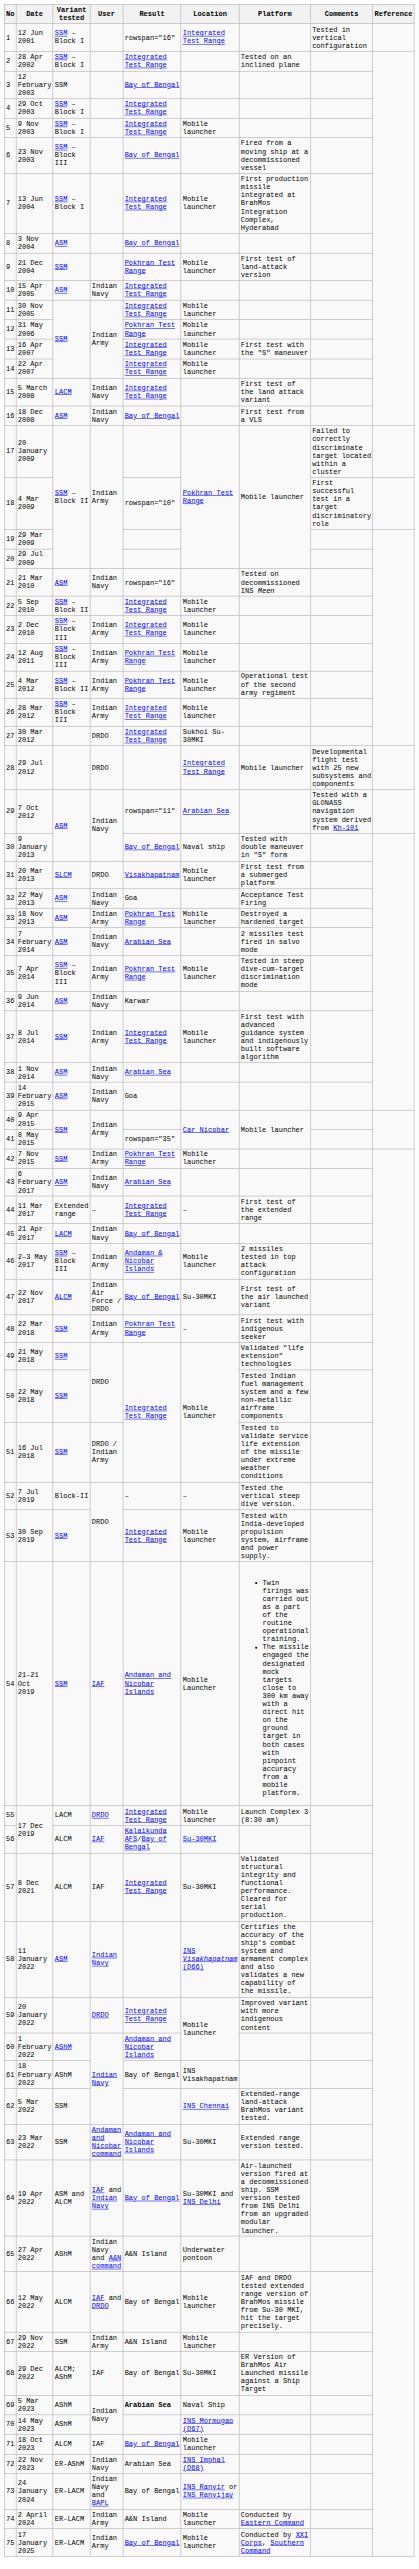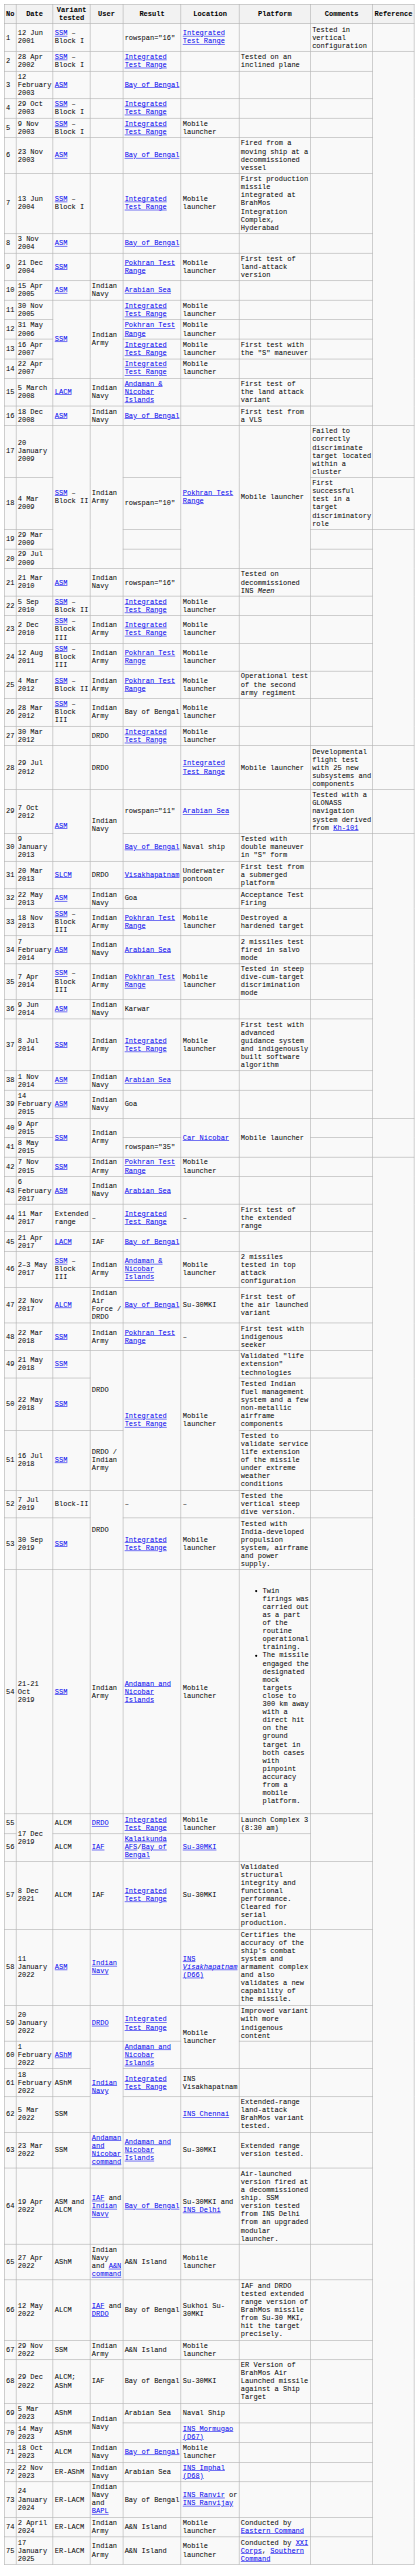(61, 85) SSM -> (61, 85) ASM
(65, 156) SSM – Block III -> (61, 156) ASM
(146, 290) Integrated Test Range -> (148, 290) Arabian Sea
(146, 392) Integrated Test Range -> (144, 392) Andaman & Nicobar Islands
(146, 712) Integrated Test Range -> (152, 712) Bay of Bengal
(204, 736) Sukhoi Su-30MKI -> (200, 736) Mobile launcher
(200, 875) Mobile launcher -> (204, 875) Underwater pontoon
(61, 918) ASM -> (65, 922) SSM – Block III
(104, 1234) Indian Navy -> (98, 1242) IAF
(98, 1684) IAF -> (104, 1692) Indian Army
(200, 1684) Mobile Launcher -> (200, 1692) Mobile launcher
(63, 1816) LACM -> (63, 1824) ALCM
(152, 2075) Bay of Bengal -> (146, 2083) Integrated Test Range
(204, 2254) Underwater pontoon -> (200, 2262) Mobile launcher
(200, 2302) Mobile launcher -> (204, 2310) Sukhoi Su-30MKI
(148, 2405) bold -> (148, 2413) normal
(98, 2444) IAF -> (104, 2452) Indian Navy
(152, 2543) Bay of Bengal -> (146, 2551) A&N Island
